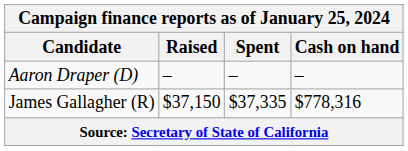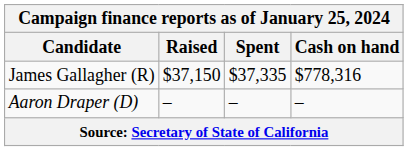rows swapped: (73, 74) <-> (82, 103)
